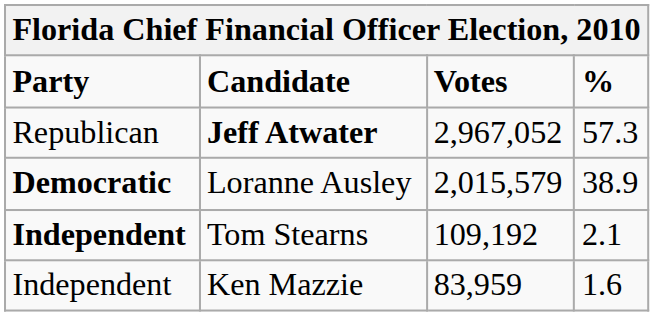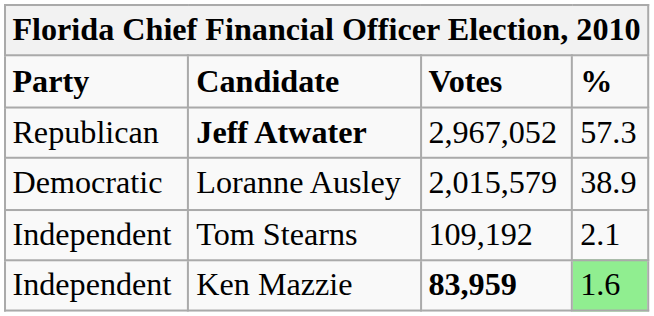(92, 183) bold -> (87, 183) normal
(99, 234) bold -> (92, 234) normal
(478, 285) normal -> (473, 285) bold
(602, 285) no background -> (600, 285) lightgreen background
